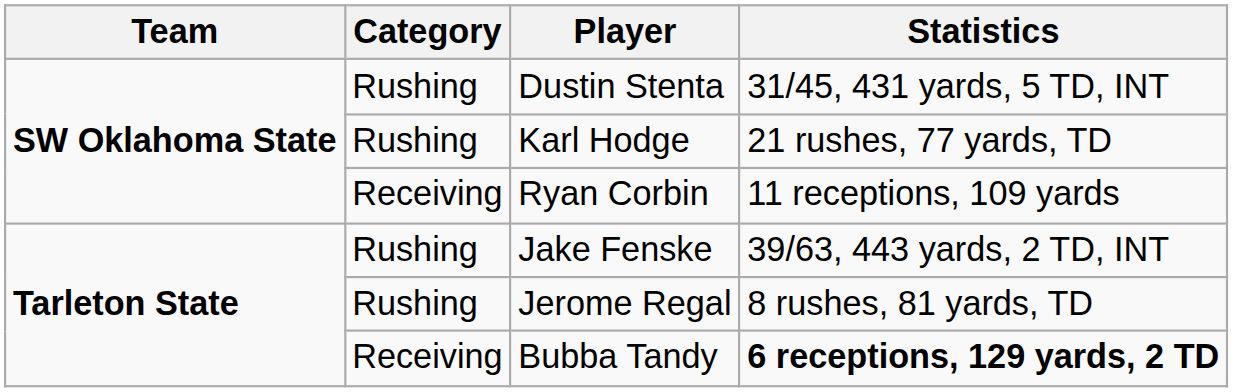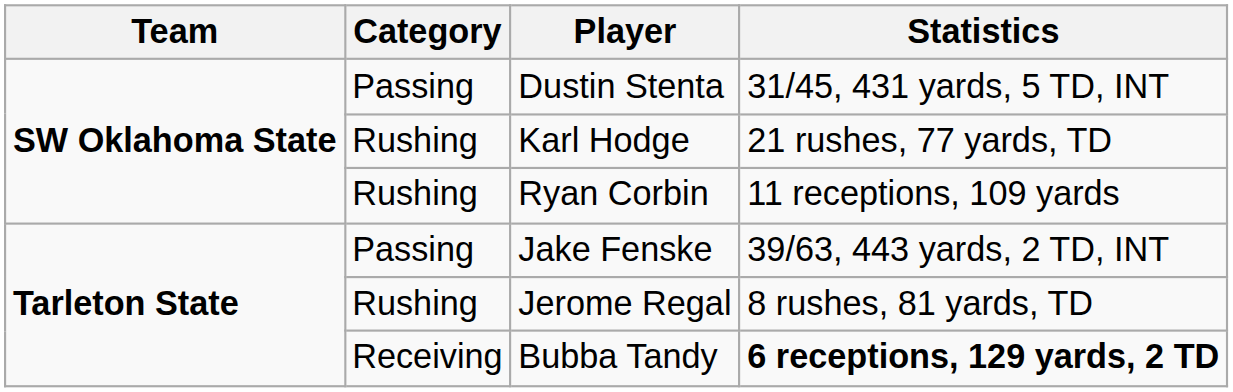(415, 86) Rushing -> (413, 86) Passing
(427, 194) Receiving -> (415, 194) Rushing
(415, 249) Rushing -> (413, 249) Passing
